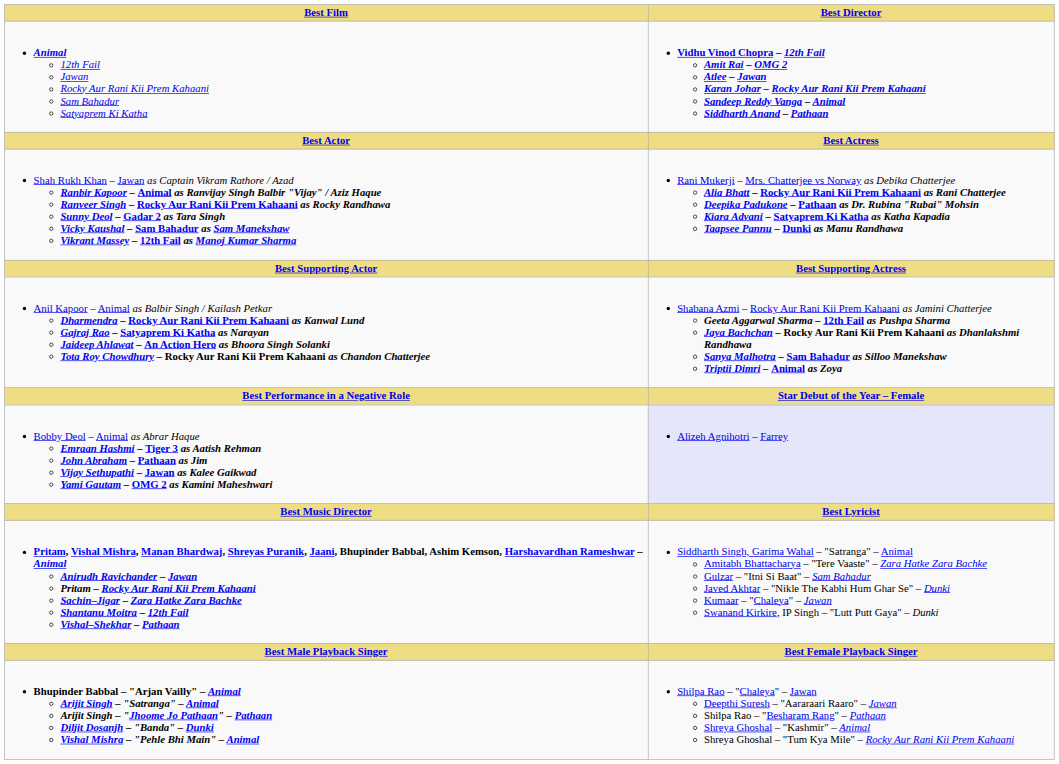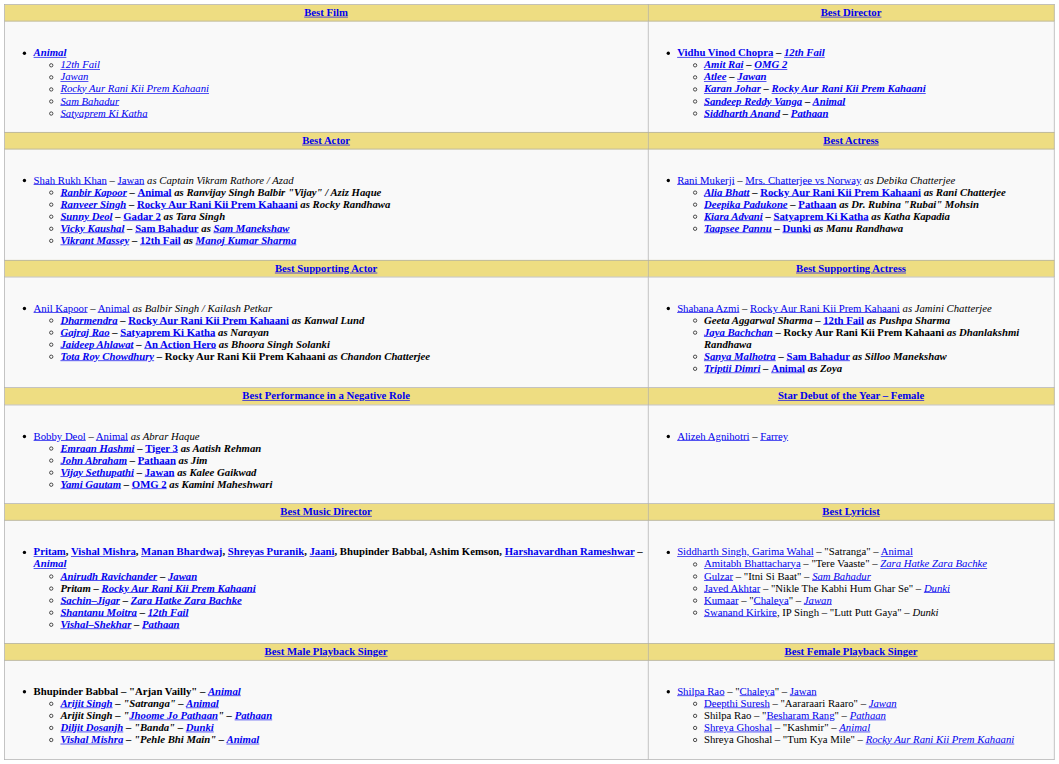(851, 436) lavender background -> (851, 436) no background
